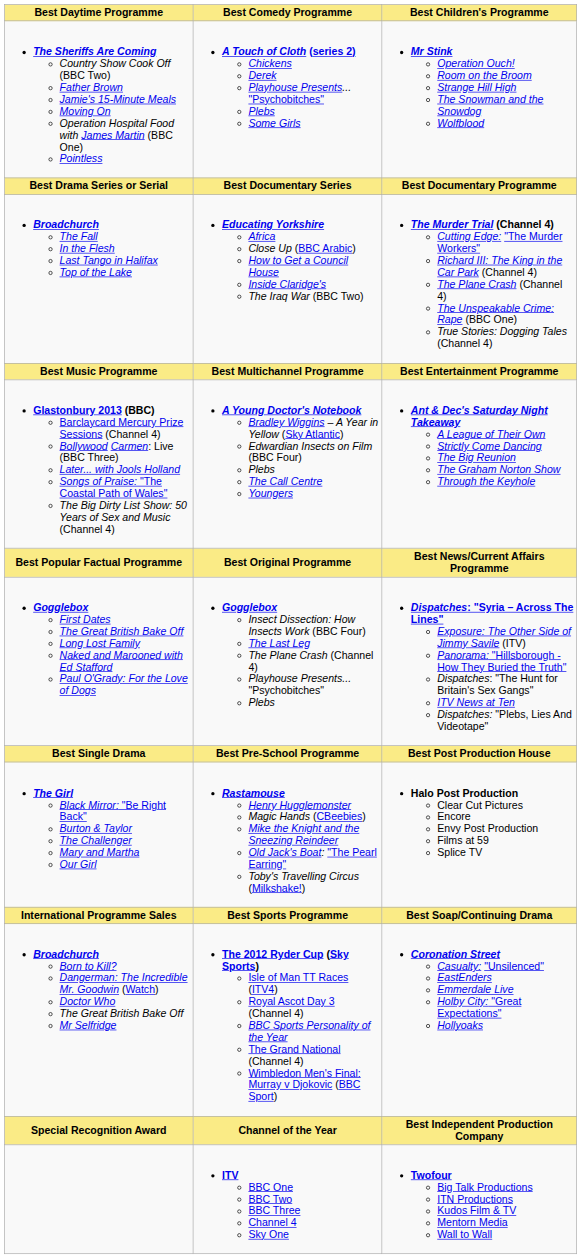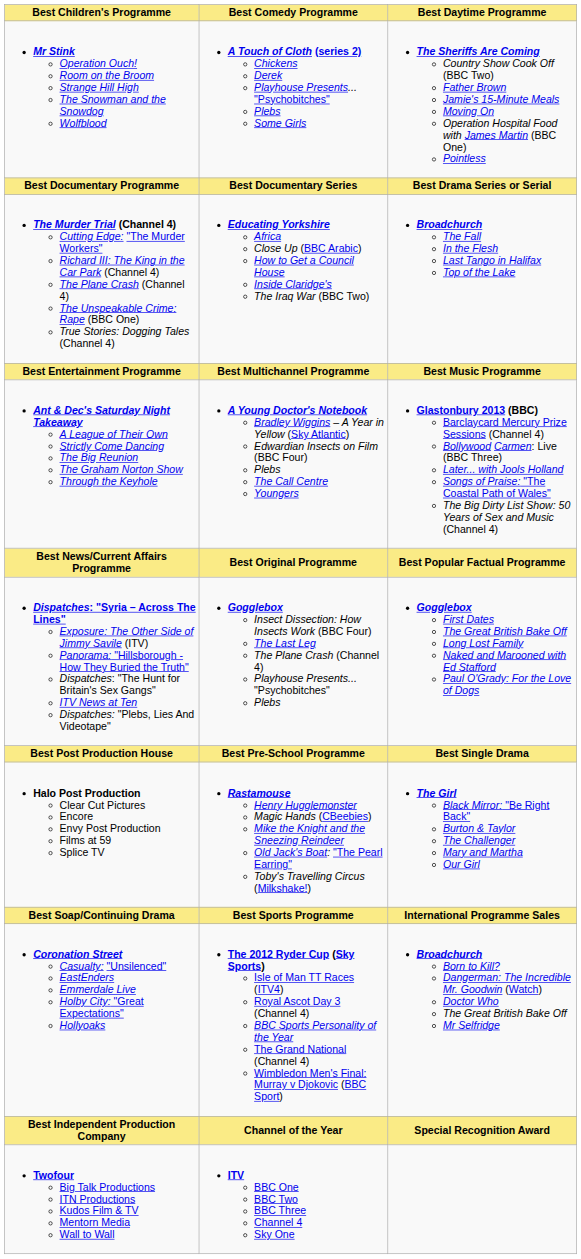columns swapped: (479, 12) <-> (99, 12)
